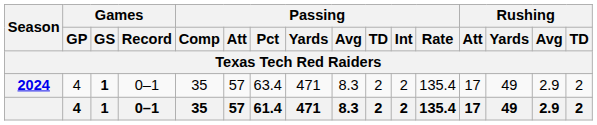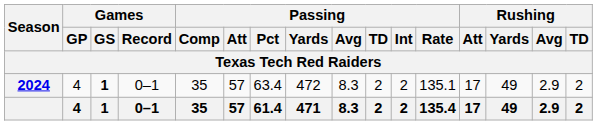(308, 85) 471 -> (308, 85) 472
(438, 85) 135.4 -> (438, 85) 135.1
